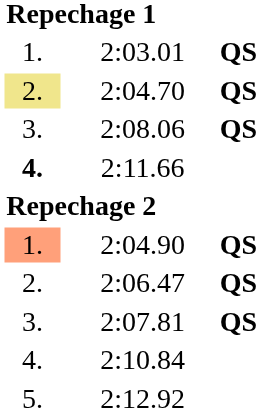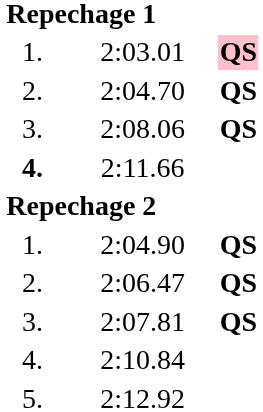(238, 52) no background -> (238, 52) pink background
(32, 90) khaki background -> (32, 90) no background
(32, 244) lightsalmon background -> (32, 244) no background
